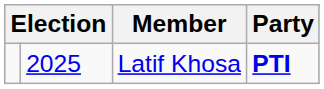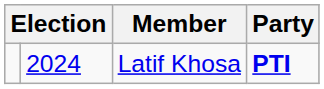(54, 63) 2025 -> (54, 63) 2024
